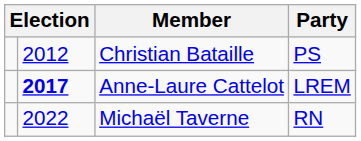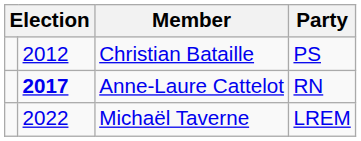(322, 86) LREM -> (308, 86) RN
(308, 119) RN -> (322, 119) LREM
